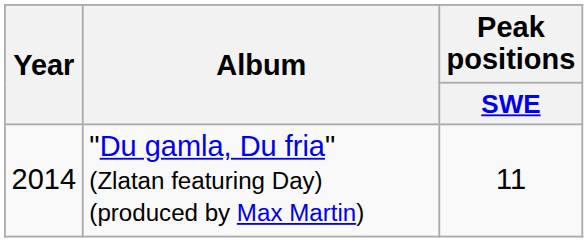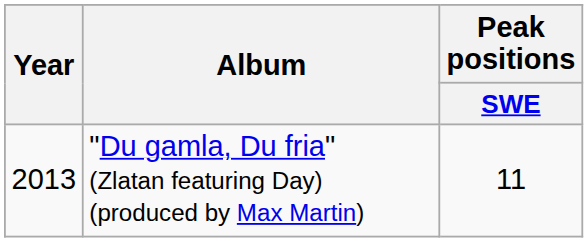(44, 179) 2014 -> (44, 179) 2013
